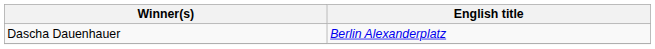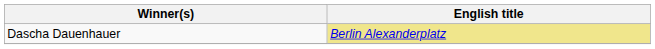(388, 33) no background -> (388, 33) khaki background
